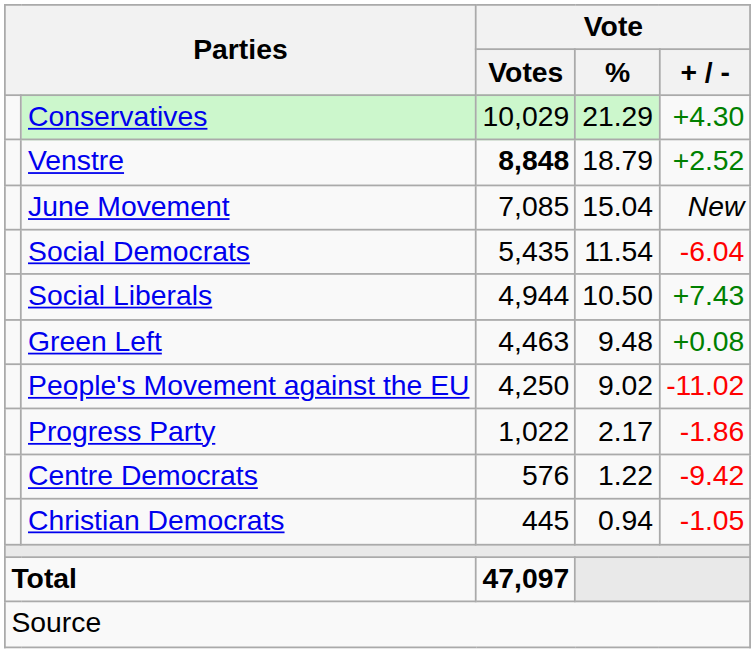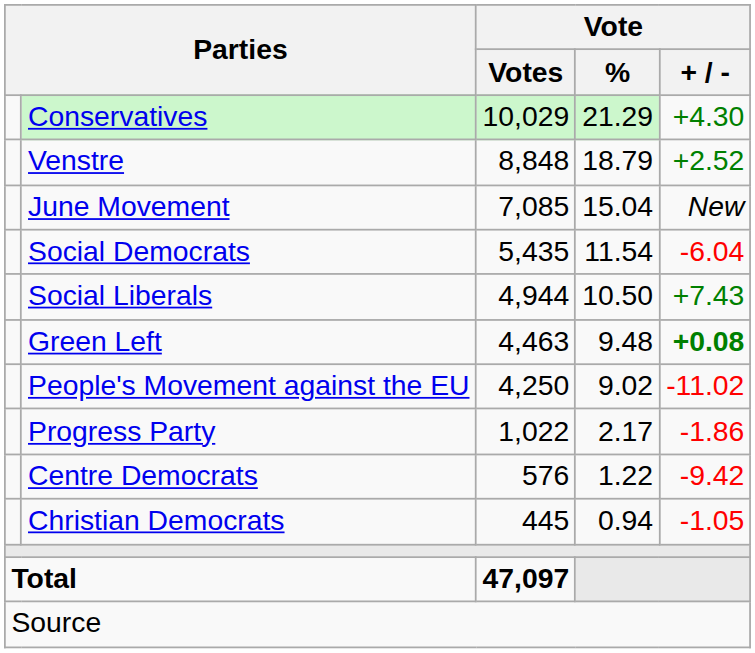(534, 161) bold -> (534, 161) normal
(709, 341) normal -> (709, 341) bold
